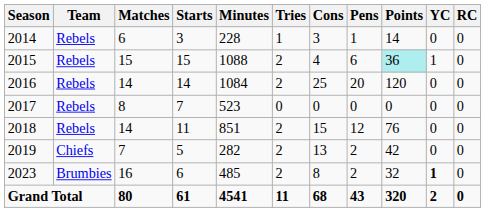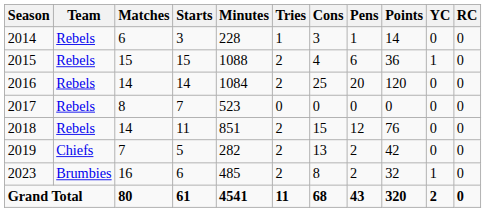(392, 60) paleturquoise background -> (392, 60) no background
(433, 173) bold -> (433, 173) normal
